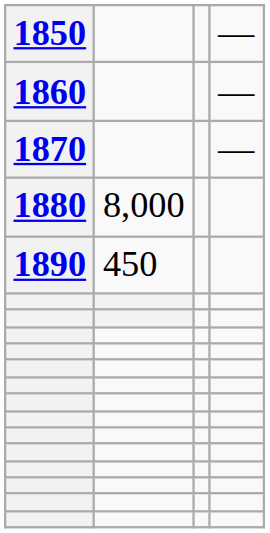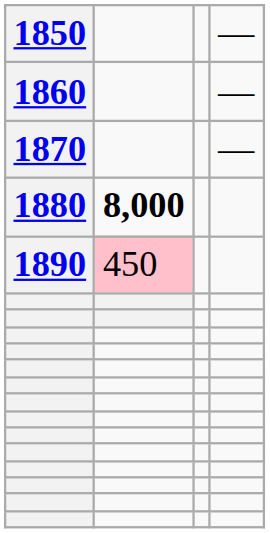(144, 206) normal -> (144, 206) bold
(130, 263) no background -> (130, 263) pink background
